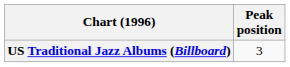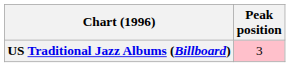(259, 51) no background -> (259, 51) pink background
